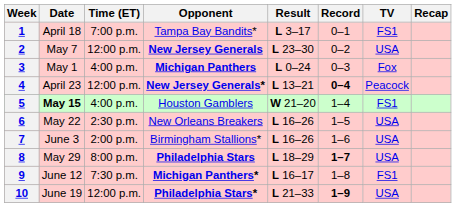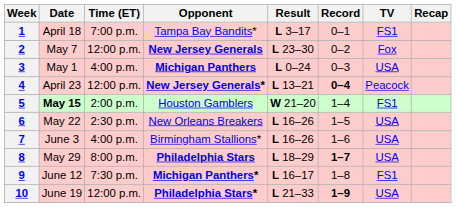(387, 49) USA -> (387, 49) Fox
(387, 67) Fox -> (387, 67) USA
(114, 103) 4:00 p.m. -> (114, 103) 2:00 p.m.
(114, 139) 2:00 p.m. -> (114, 139) 4:00 p.m.
